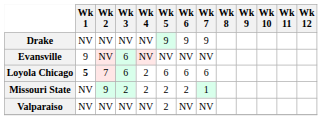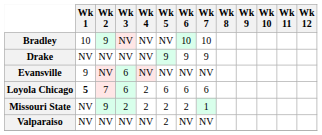+ row: (40, 41)
